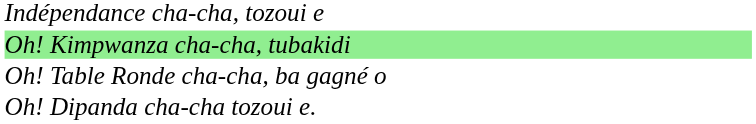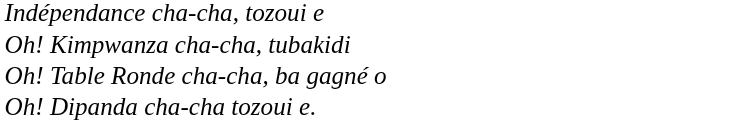(178, 44) lightgreen background -> (178, 44) no background
